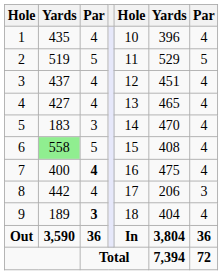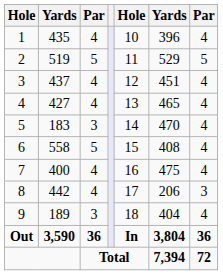(59, 147) lightgreen background -> (59, 147) no background
(94, 170) bold -> (94, 170) normal
(94, 214) bold -> (94, 214) normal
